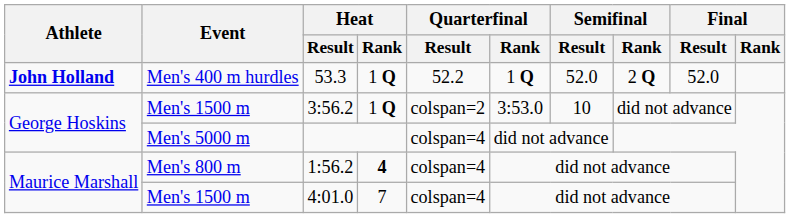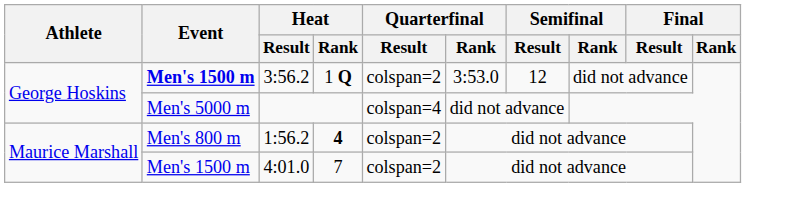- row: (330, 78)
(198, 108) normal -> (201, 78) bold
(582, 108) 10 -> (538, 78) 12
(448, 167) colspan=4 -> (404, 137) colspan=2
(448, 197) colspan=4 -> (404, 167) colspan=2
